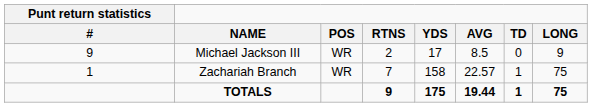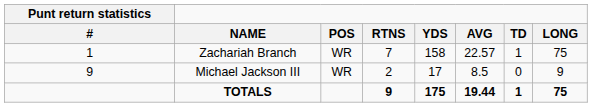rows swapped: (248, 72) <-> (248, 53)
